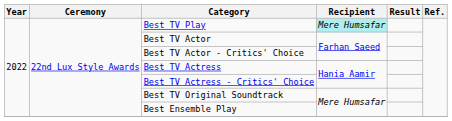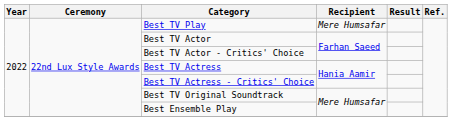(352, 25) paleturquoise background -> (352, 25) no background
